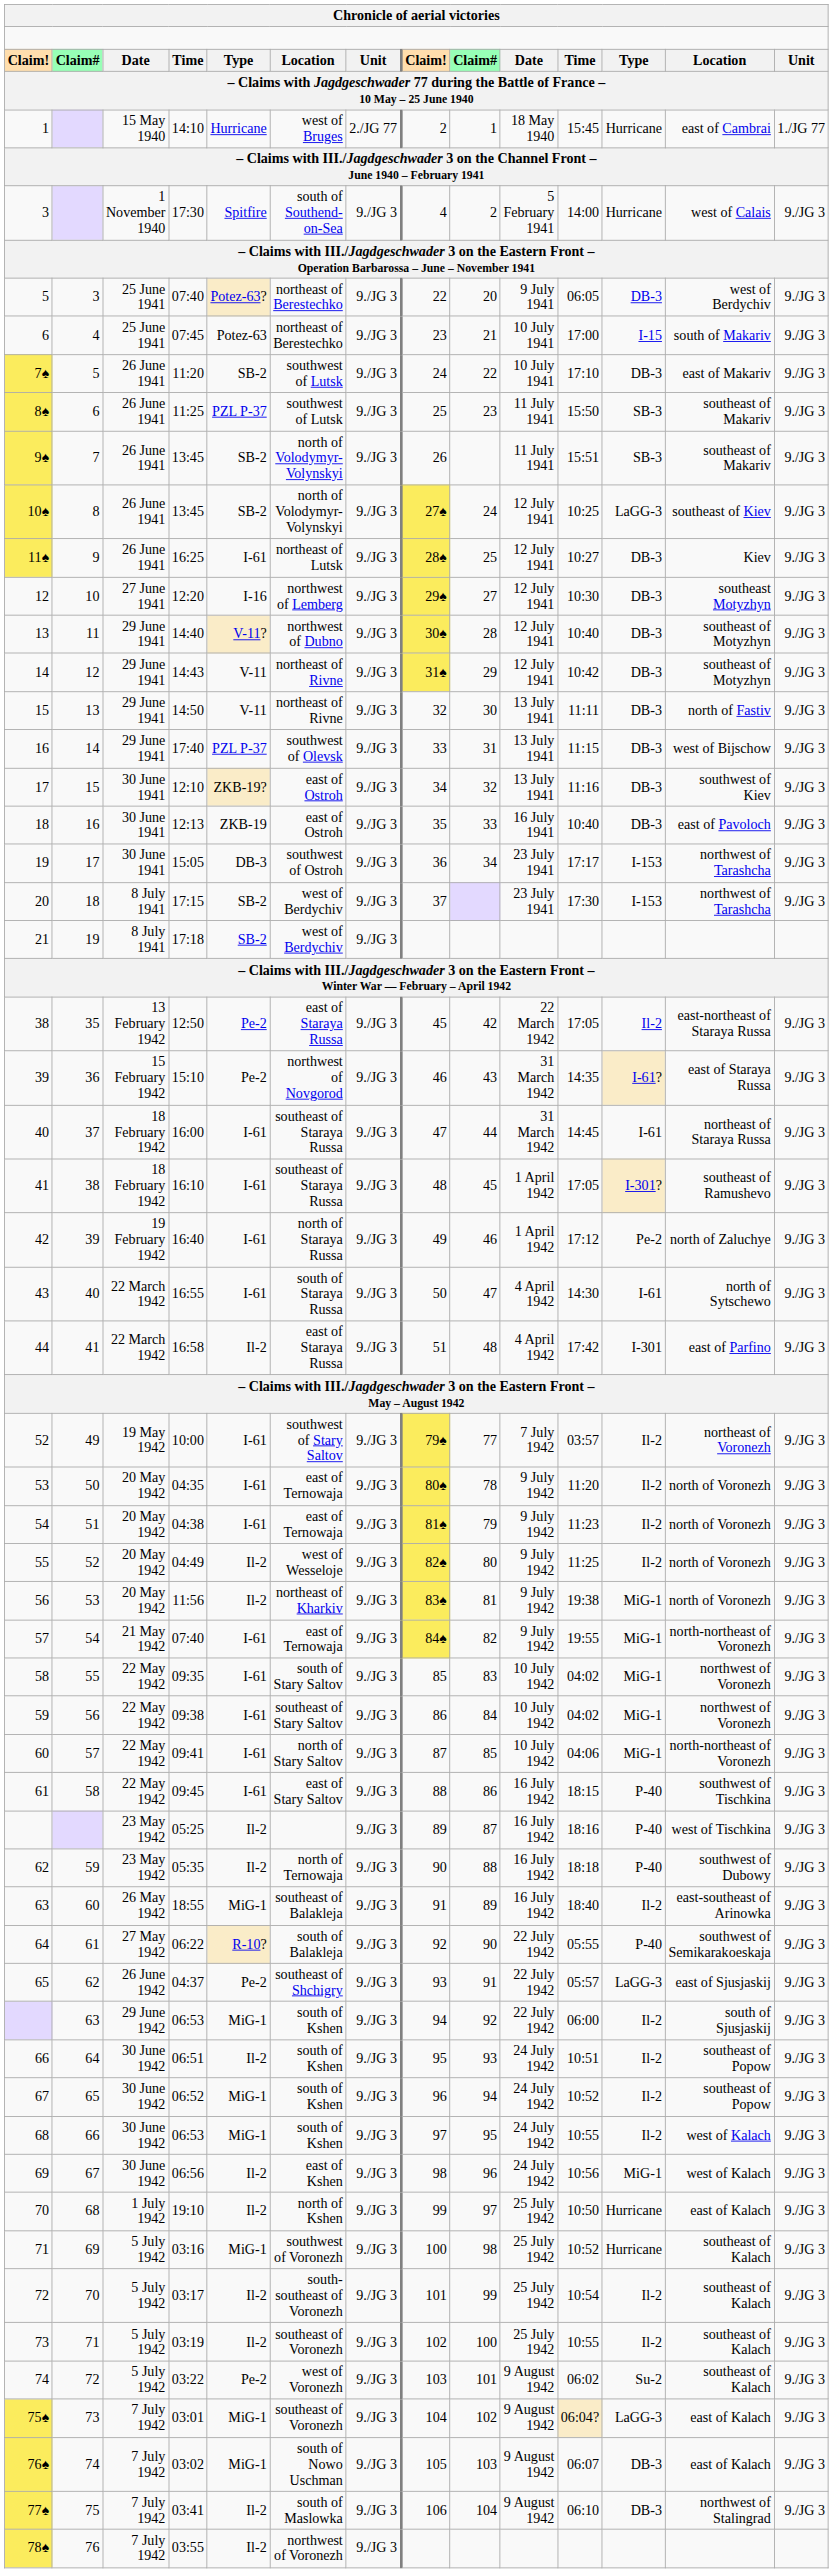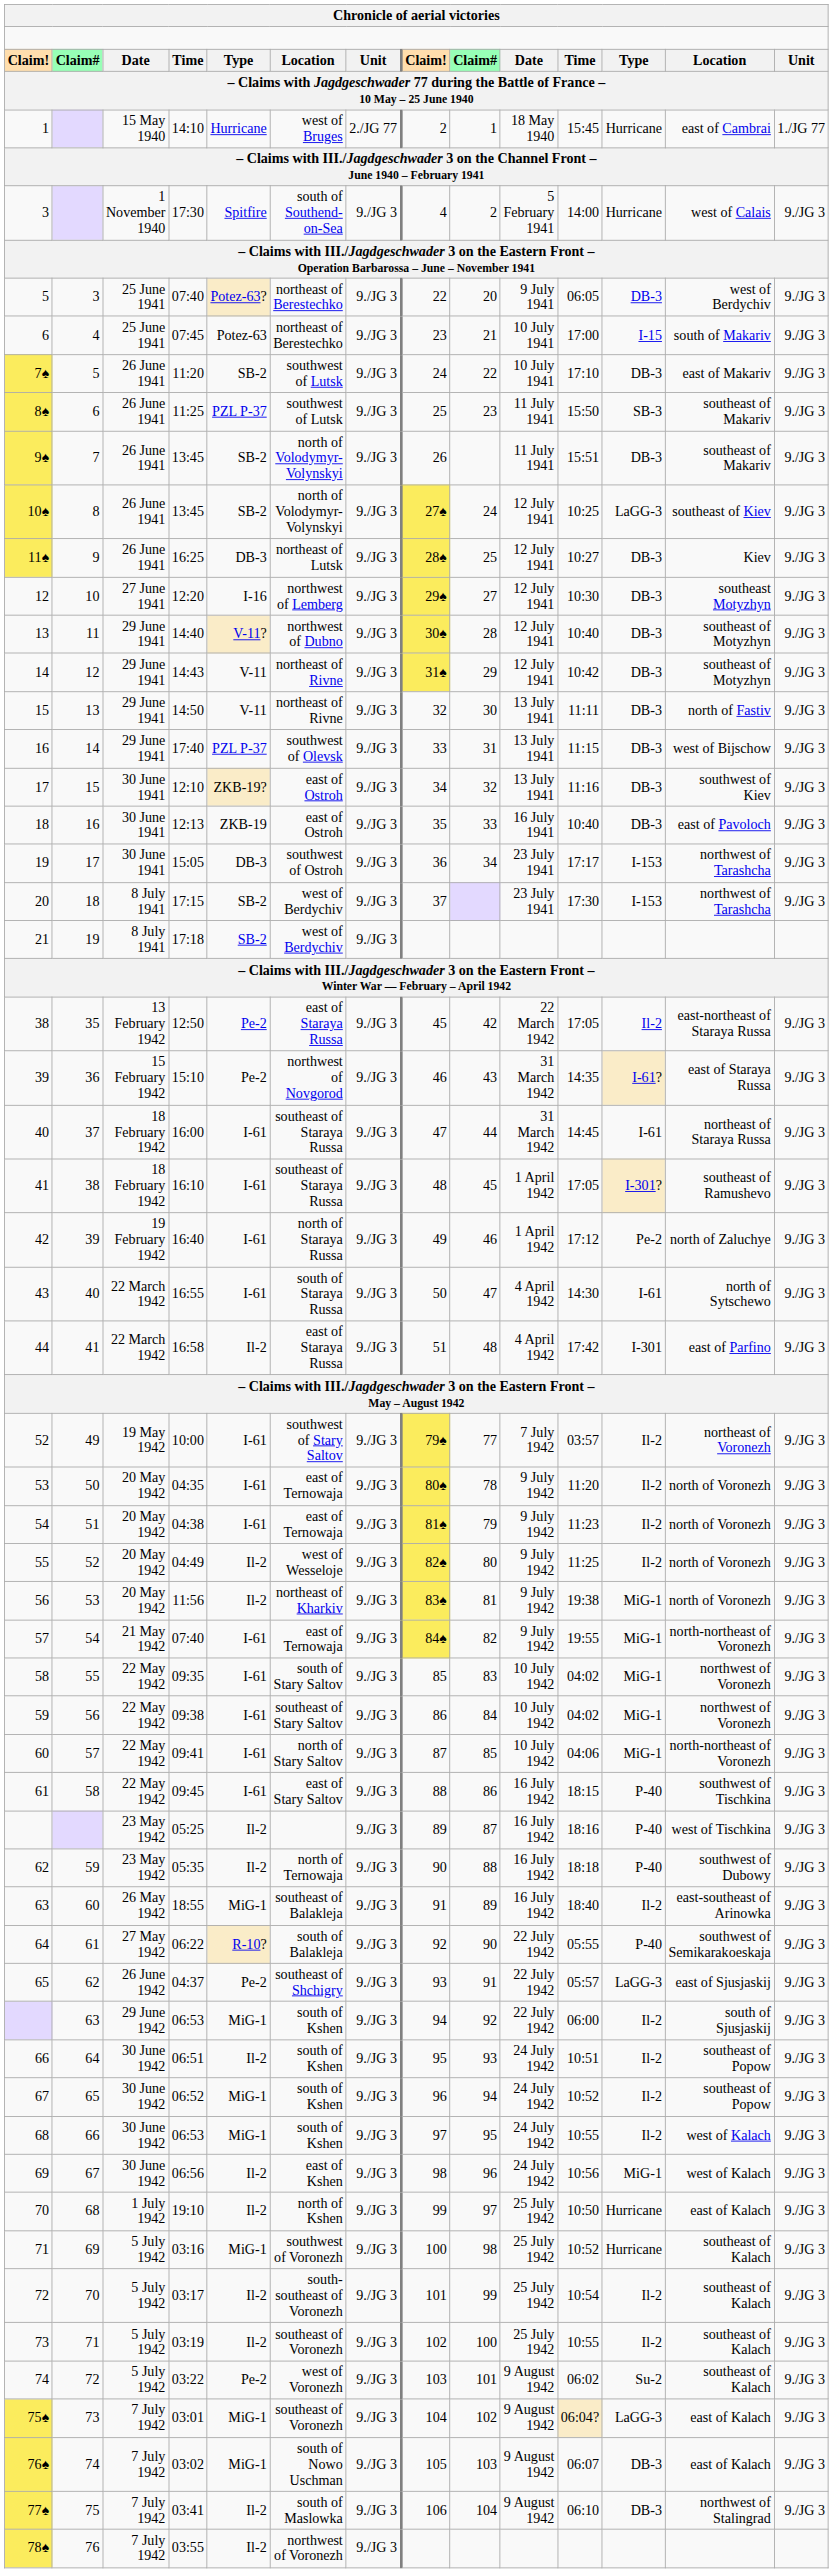(647, 457) SB-3 -> (646, 457) DB-3
(255, 557) I-61 -> (251, 557) DB-3
